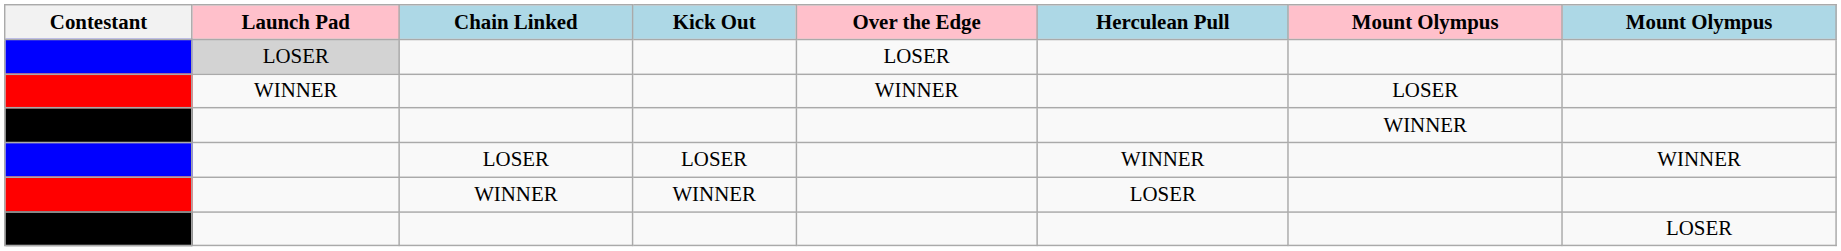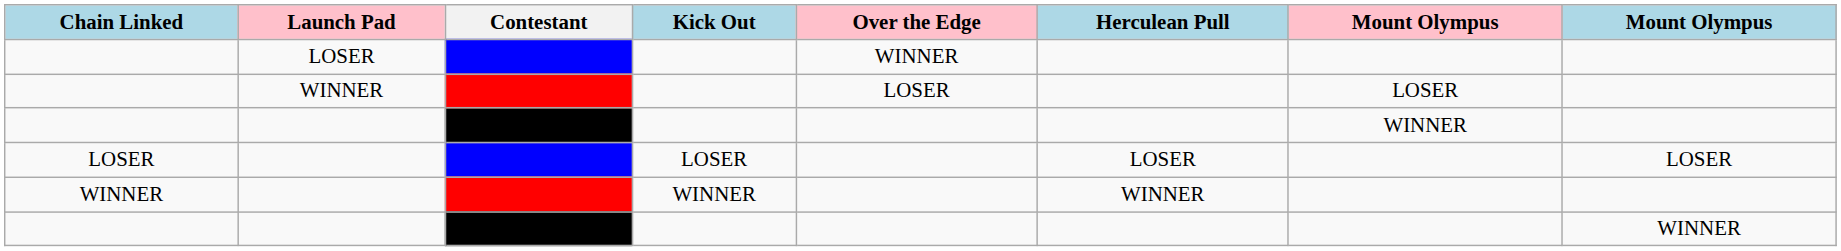columns swapped: (98, 22) <-> (516, 22)
(296, 56) lightgrey background -> (342, 56) no background
(917, 56) LOSER -> (917, 56) WINNER
(917, 90) WINNER -> (917, 90) LOSER
(1163, 159) WINNER -> (1163, 159) LOSER
(1699, 159) WINNER -> (1699, 159) LOSER
(1163, 194) LOSER -> (1163, 194) WINNER
(1699, 228) LOSER -> (1699, 228) WINNER
